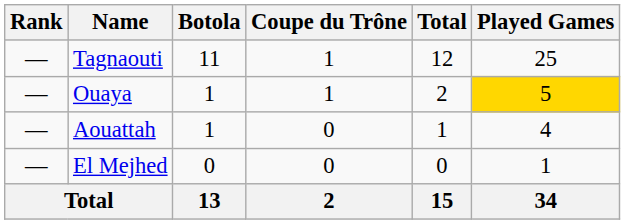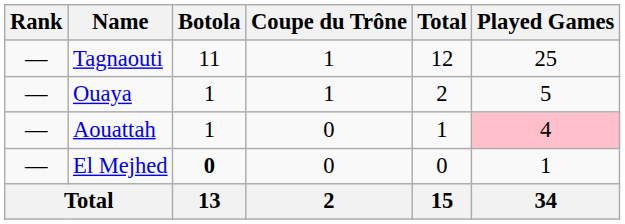(546, 93) gold background -> (546, 93) no background
(546, 129) no background -> (546, 129) pink background
(209, 165) normal -> (209, 165) bold
